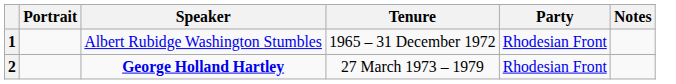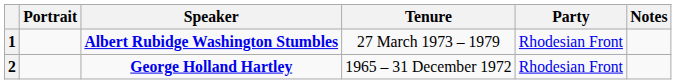(203, 41) normal -> (211, 41) bold
(412, 41) 1965 – 31 December 1972 -> (428, 41) 27 March 1973 – 1979
(412, 66) 27 March 1973 – 1979 -> (428, 66) 1965 – 31 December 1972
